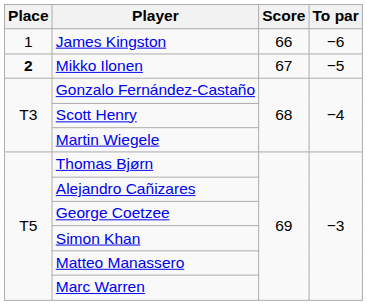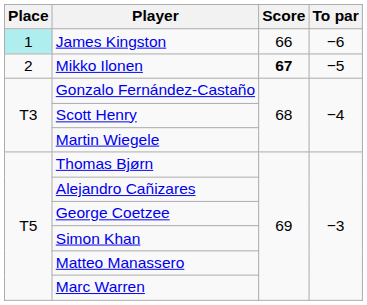(28, 41) no background -> (28, 41) paleturquoise background
(28, 66) bold -> (28, 66) normal
(284, 66) normal -> (284, 66) bold
